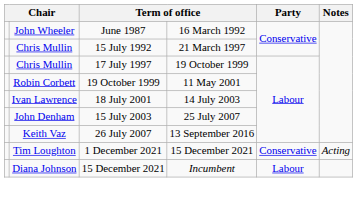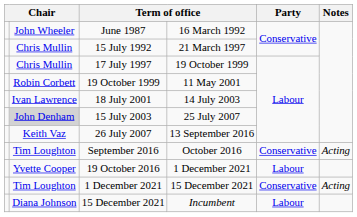(44, 116) no background -> (44, 116) lightgrey background
+ row: (123, 151)
+ row: (123, 168)
